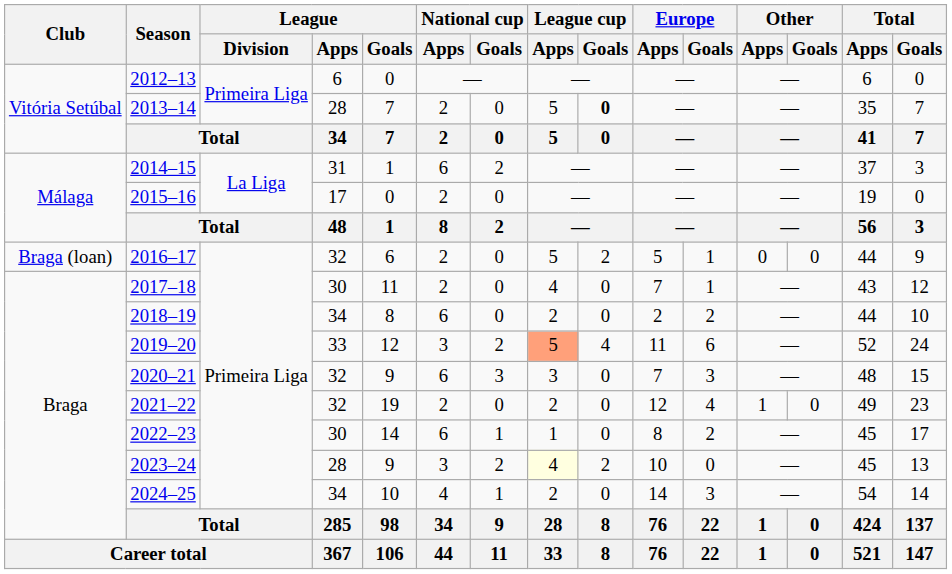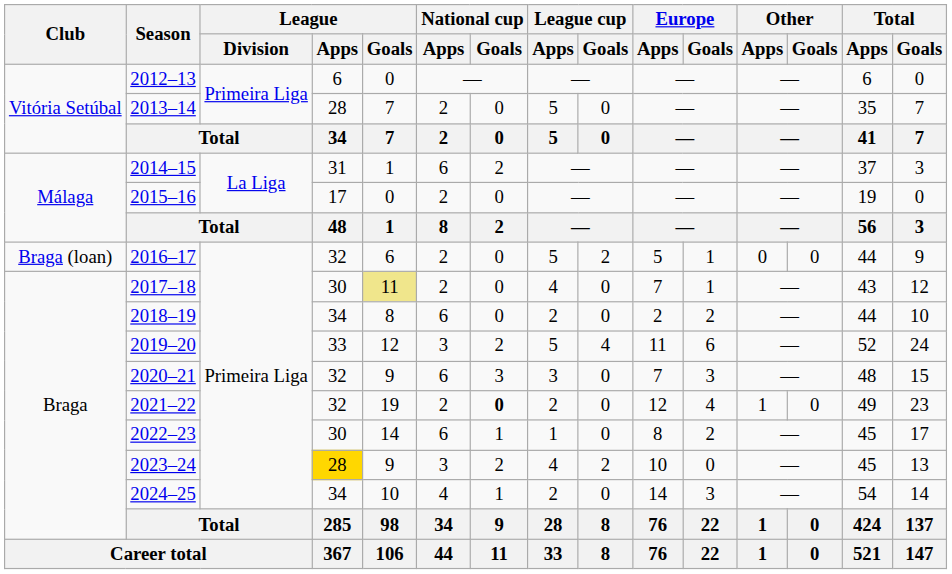(605, 108) bold -> (605, 108) normal
(390, 286) no background -> (390, 286) khaki background
(553, 345) lightsalmon background -> (553, 345) no background
(499, 405) normal -> (499, 405) bold
(337, 464) no background -> (337, 464) gold background
(553, 464) lightyellow background -> (553, 464) no background
